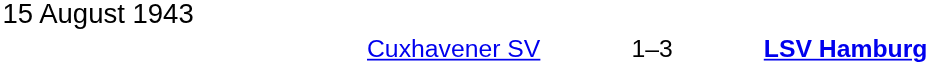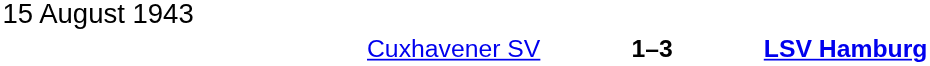(652, 48) normal -> (652, 48) bold
